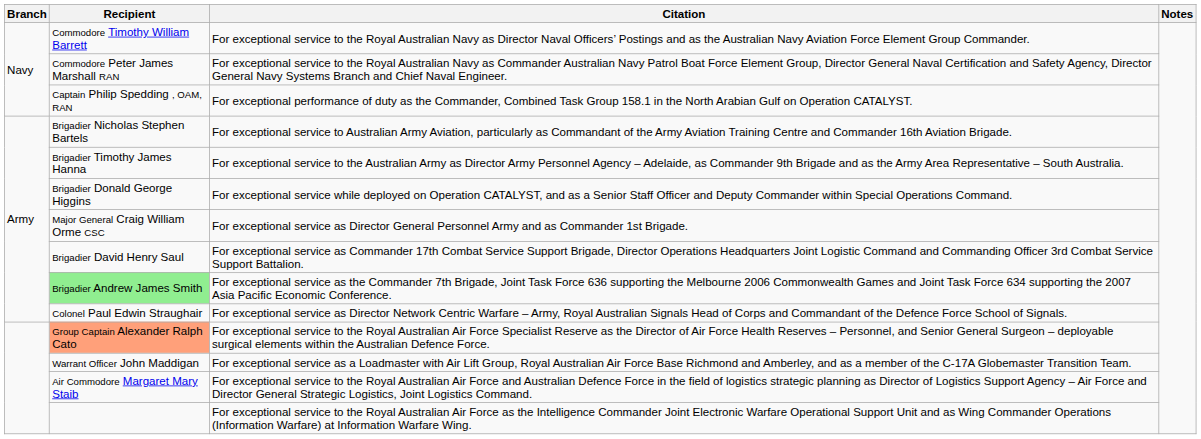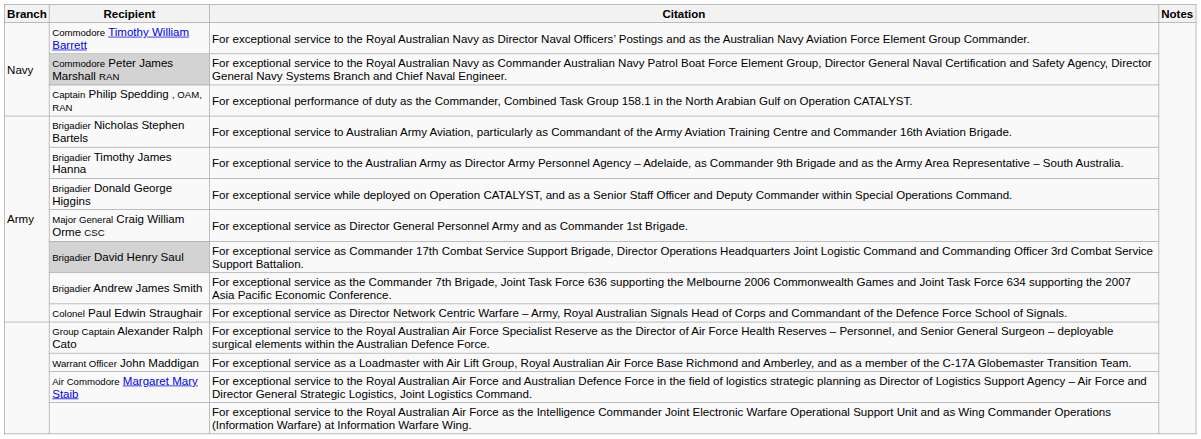(113, 70) no background -> (113, 70) lightgrey background
(118, 257) no background -> (118, 257) lightgrey background
(127, 288) lightgreen background -> (127, 288) no background
(127, 338) lightsalmon background -> (127, 338) no background
